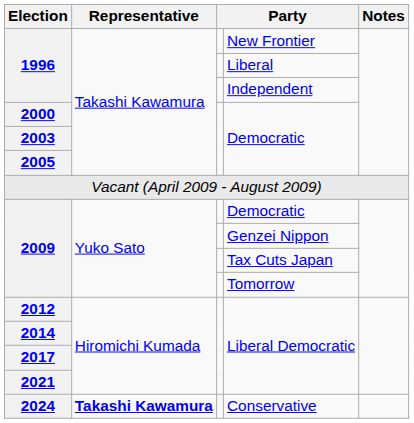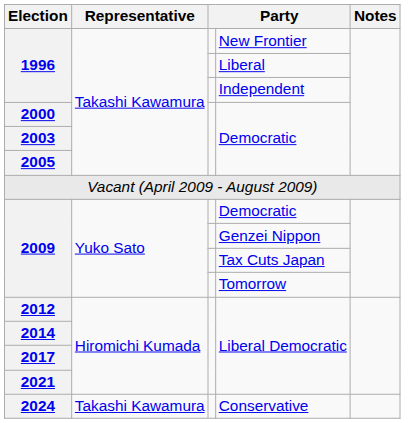(144, 406) bold -> (140, 406) normal
